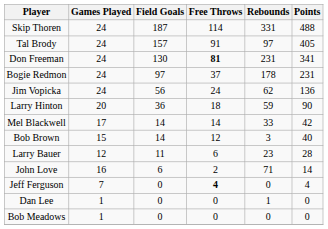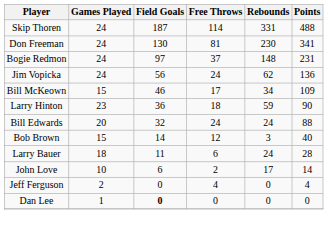- row: (36, 43)
(216, 59) bold -> (216, 43) normal
(268, 59) 231 -> (268, 43) 230
(268, 75) 178 -> (268, 59) 148
+ row: (36, 91)
(101, 106) 20 -> (101, 106) 23
+ row: (36, 122)
- row: (36, 122)
(101, 153) 12 -> (101, 153) 18
(268, 153) 23 -> (268, 153) 24
(101, 169) 16 -> (101, 169) 10
(268, 169) 71 -> (268, 169) 17
(101, 185) 7 -> (101, 185) 2
(216, 185) bold -> (216, 185) normal
(160, 201) normal -> (160, 201) bold
(268, 201) 1 -> (268, 201) 0
- row: (36, 216)
